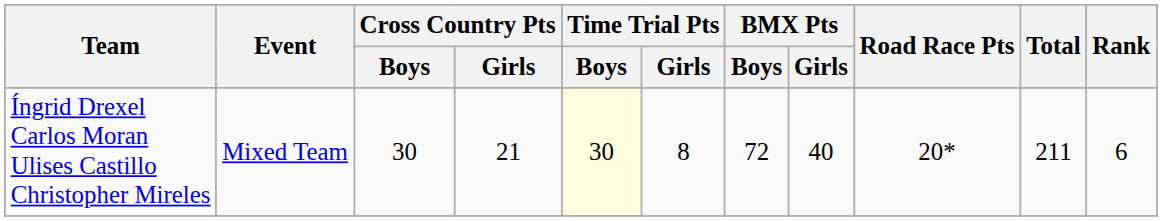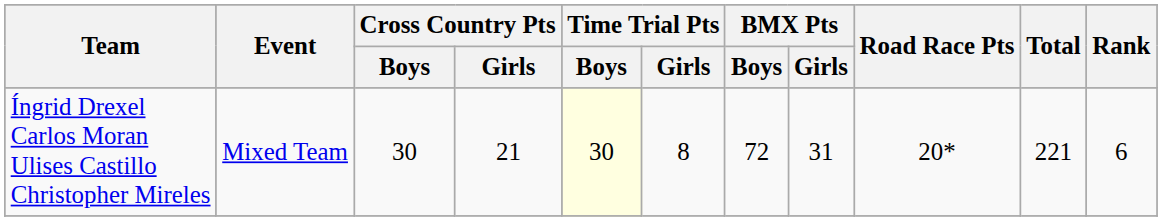(821, 151) 40 -> (821, 151) 31
(1053, 151) 211 -> (1053, 151) 221
